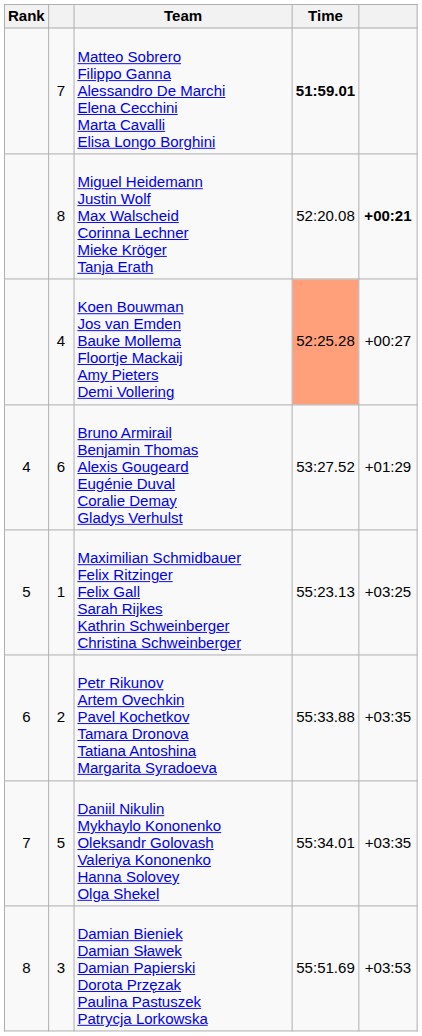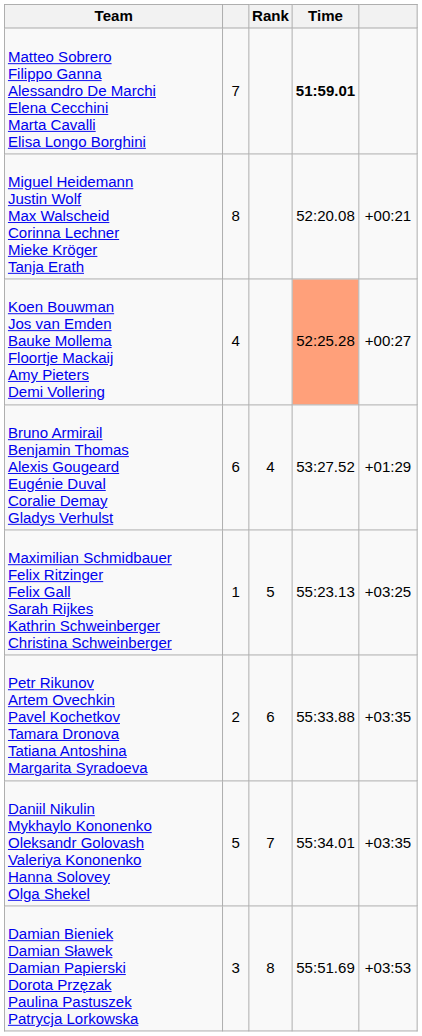columns swapped: (26, 16) <-> (183, 16)
(388, 216) bold -> (388, 216) normal
